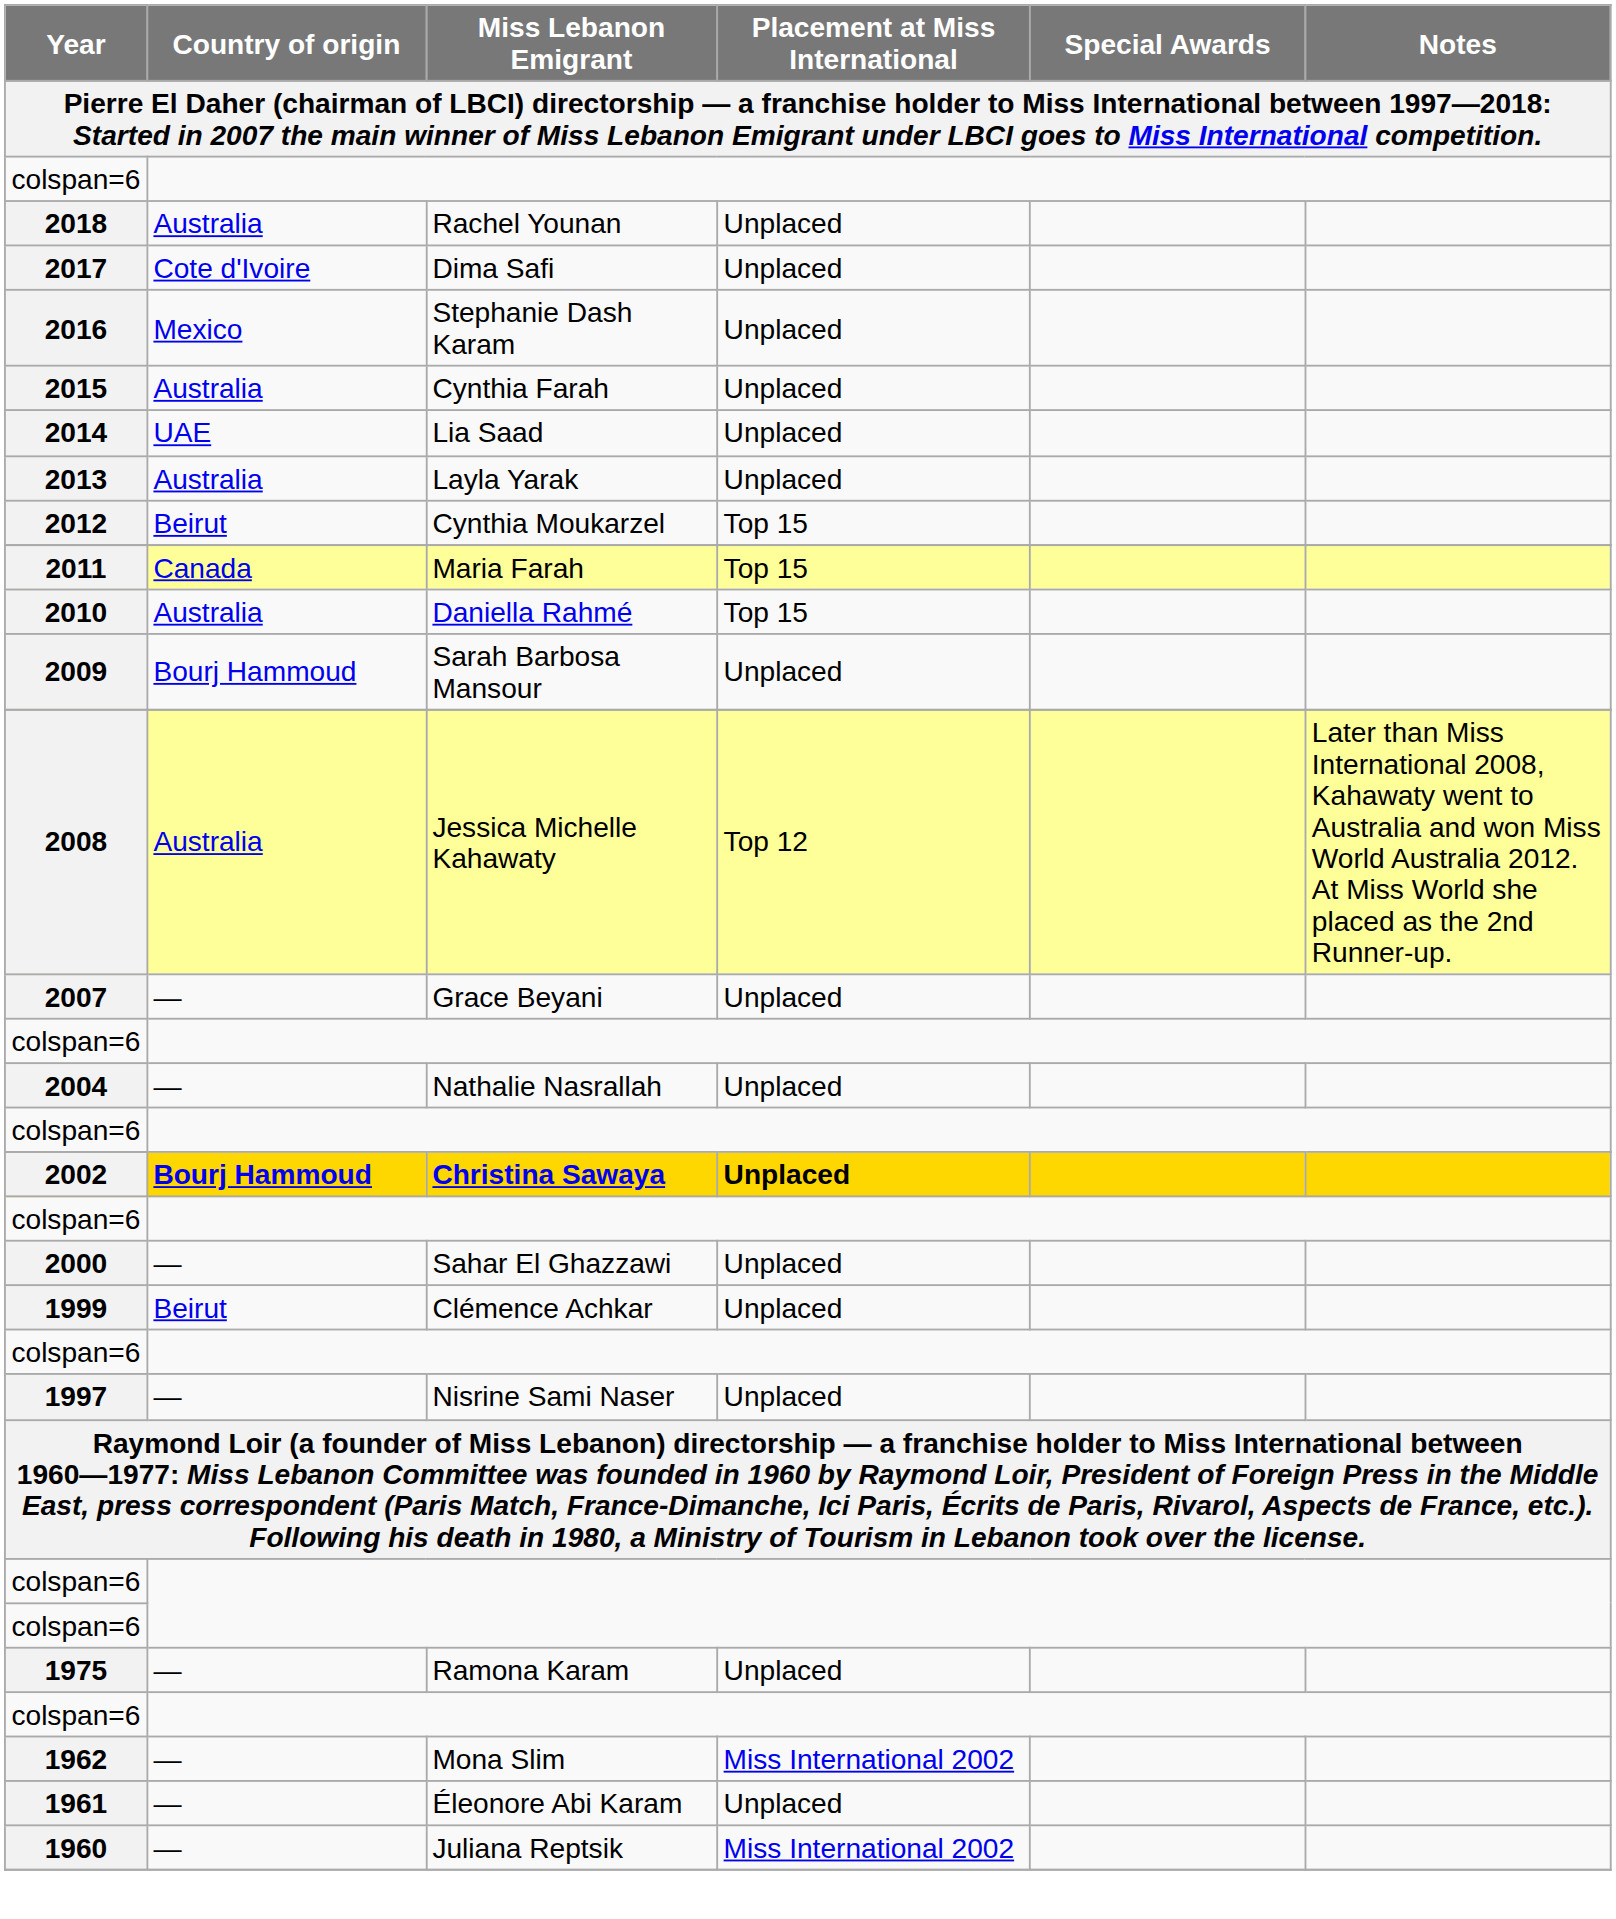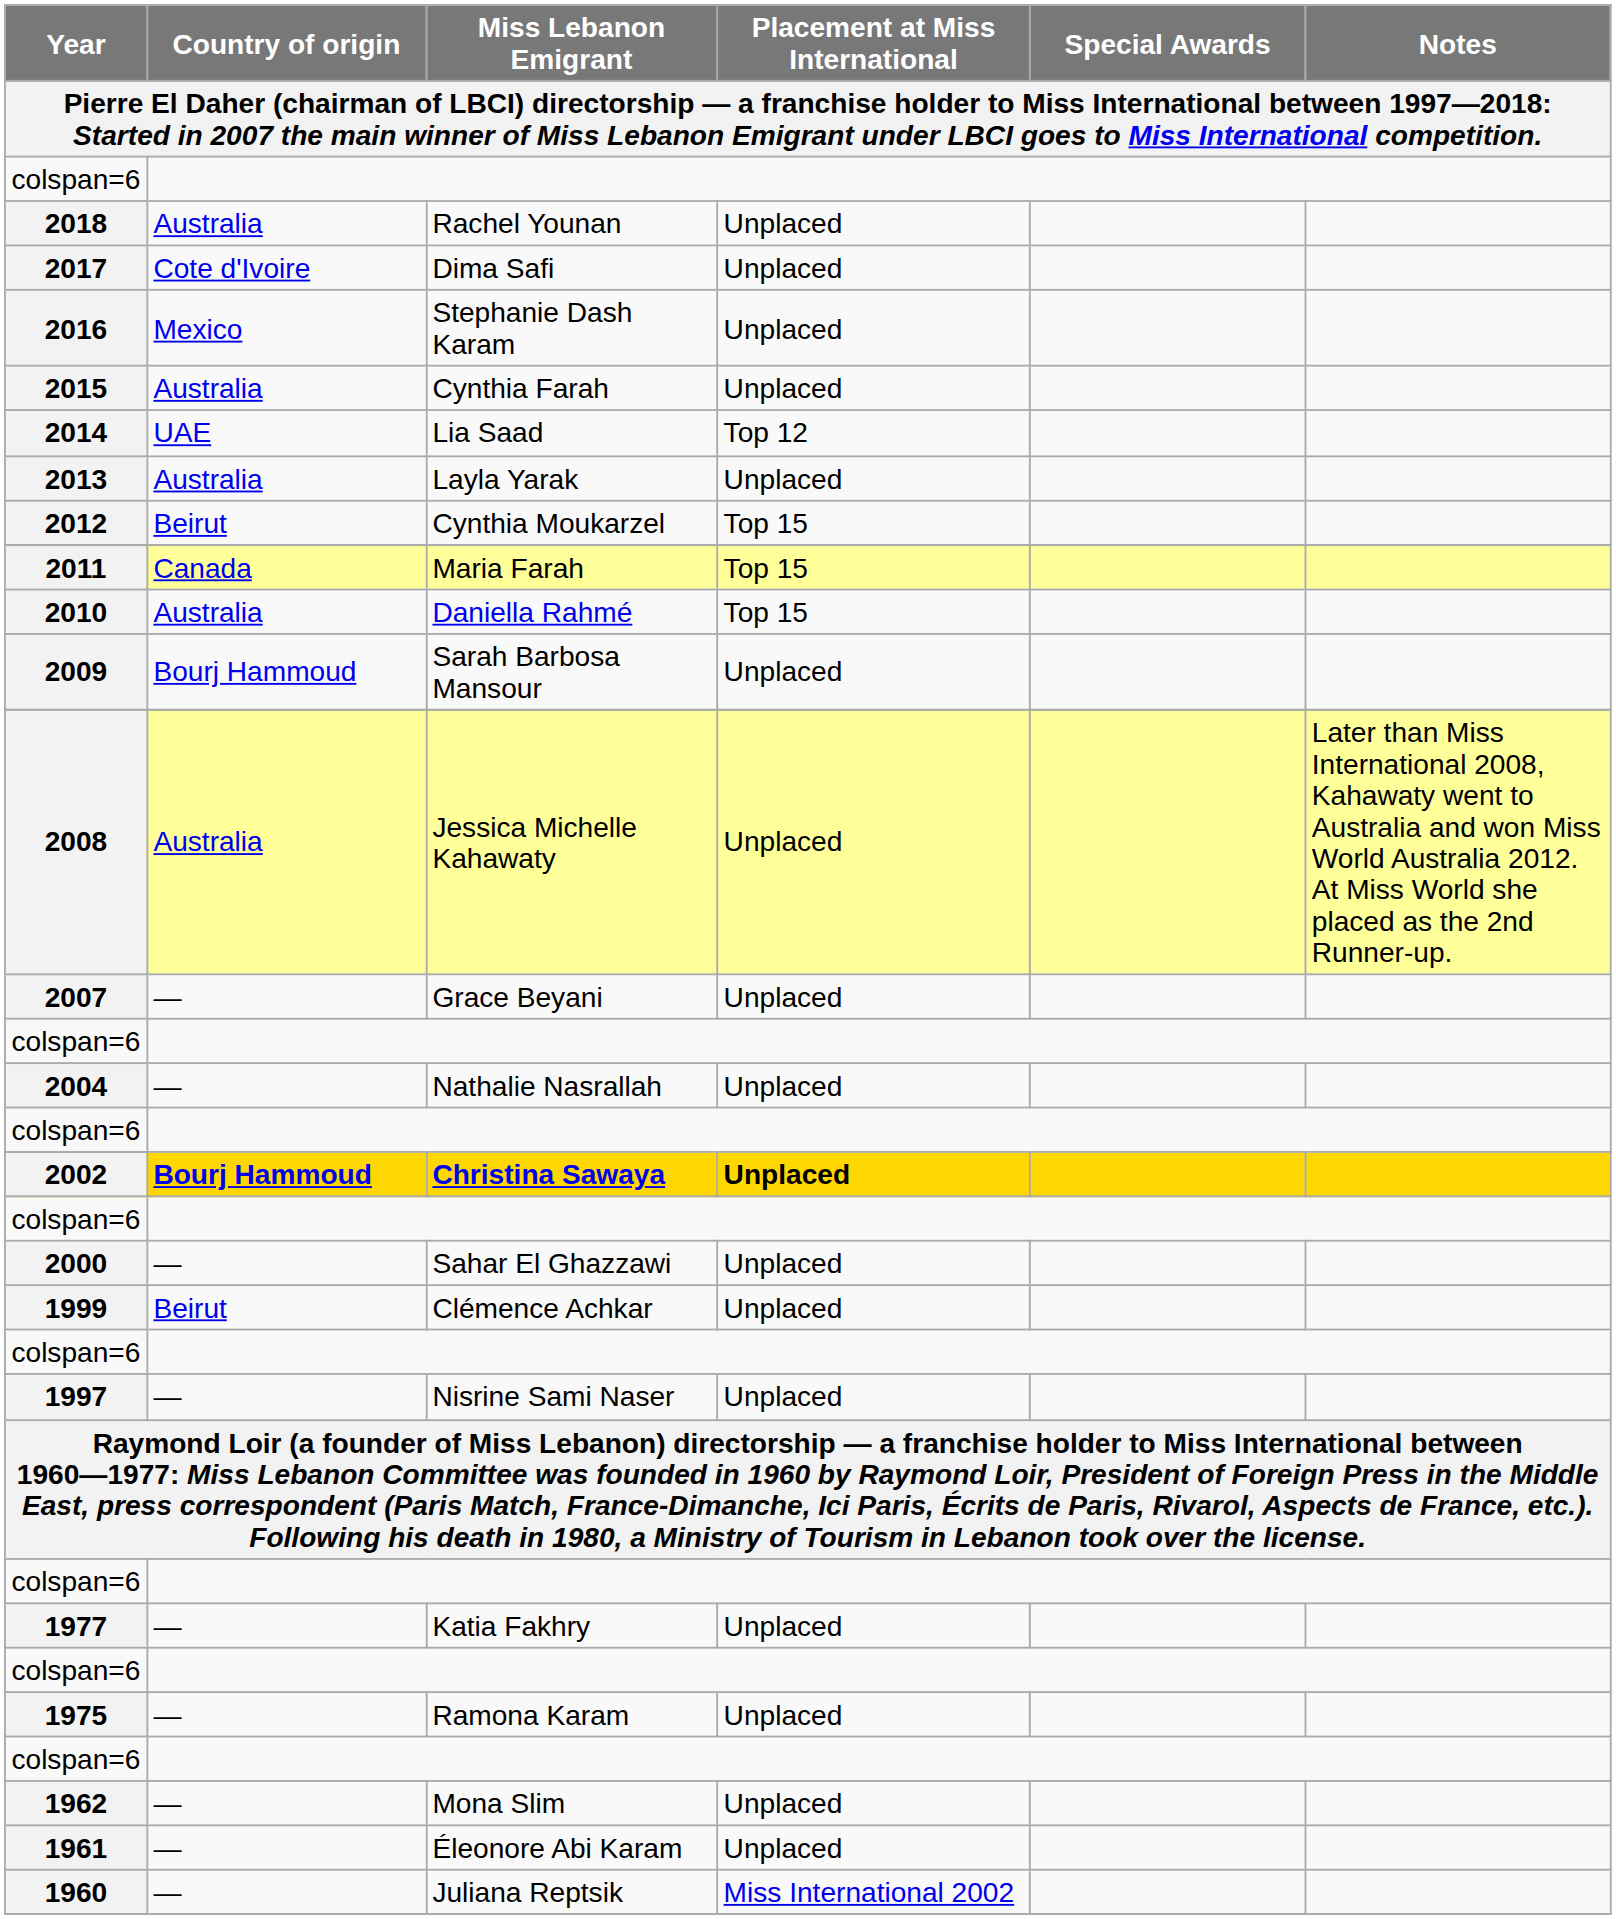(783, 433) Unplaced -> (766, 433) Top 12
(766, 842) Top 12 -> (783, 842) Unplaced
+ row: (76, 1625)
(869, 1759) Miss International 2002 -> (783, 1803) Unplaced
